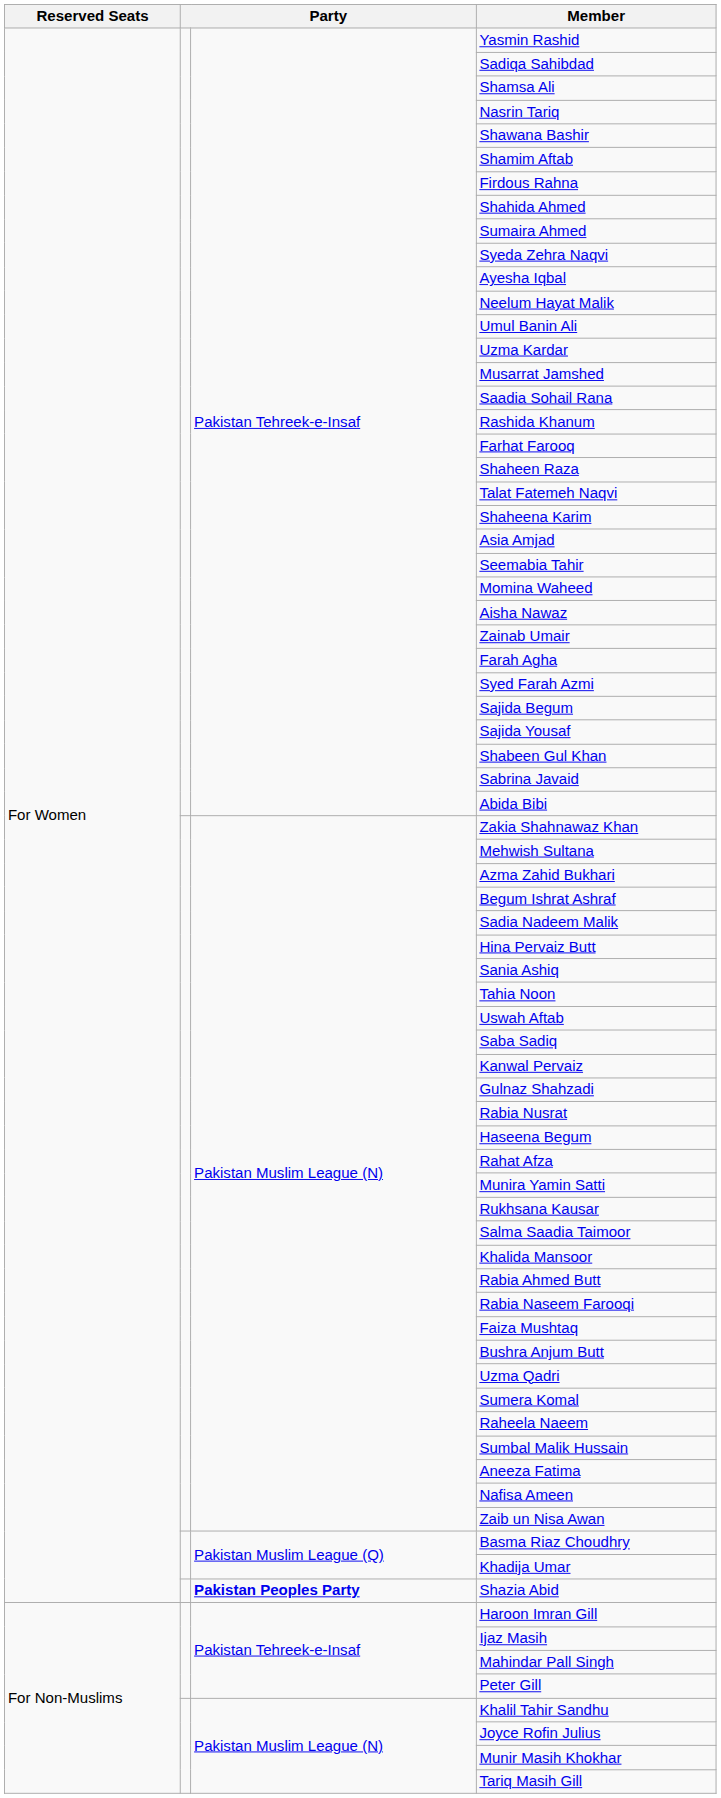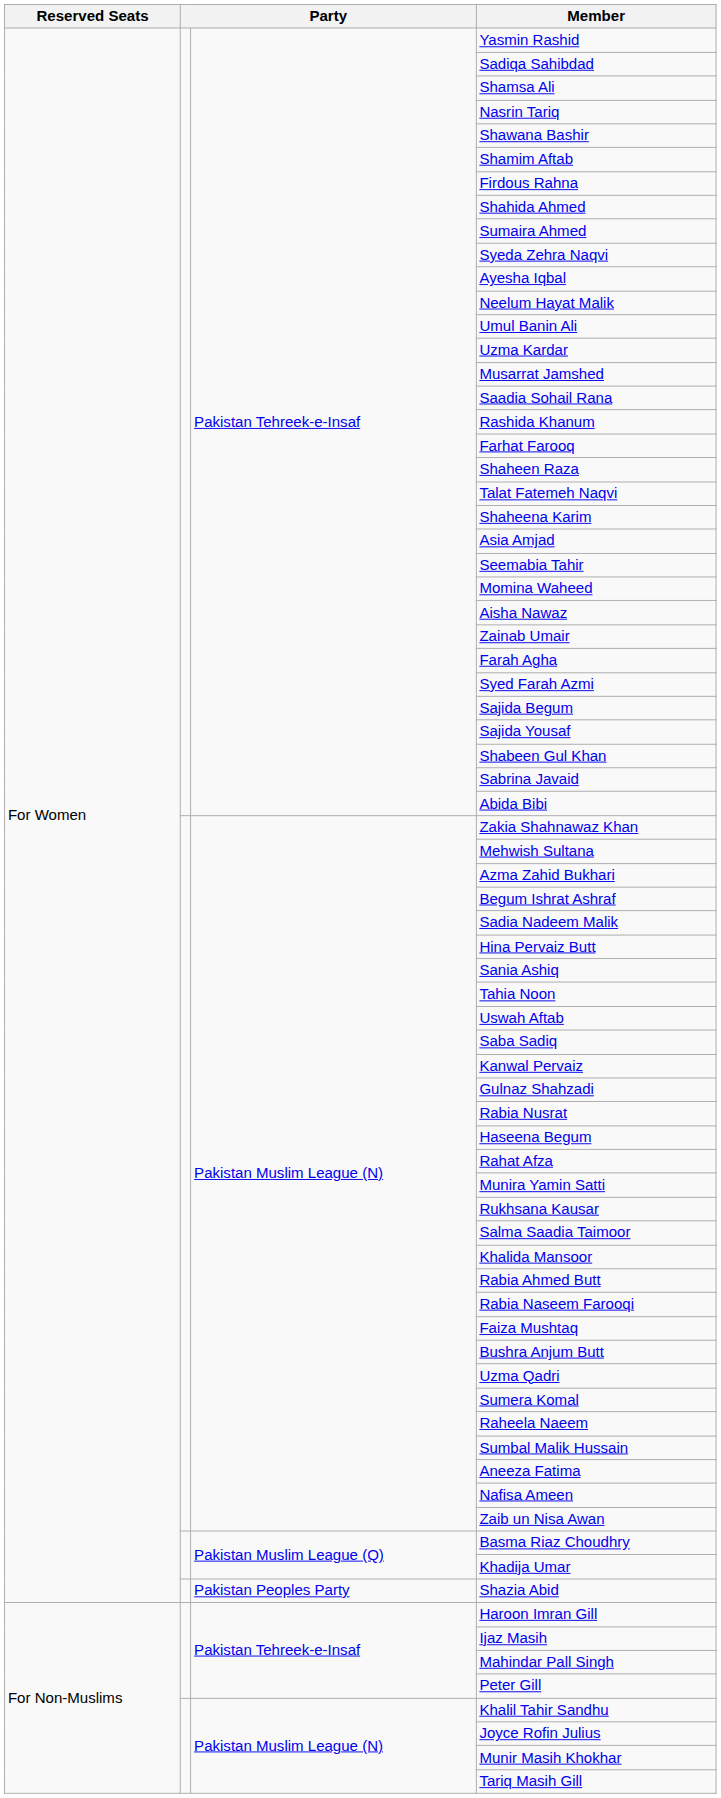(277, 1590) bold -> (272, 1590) normal
